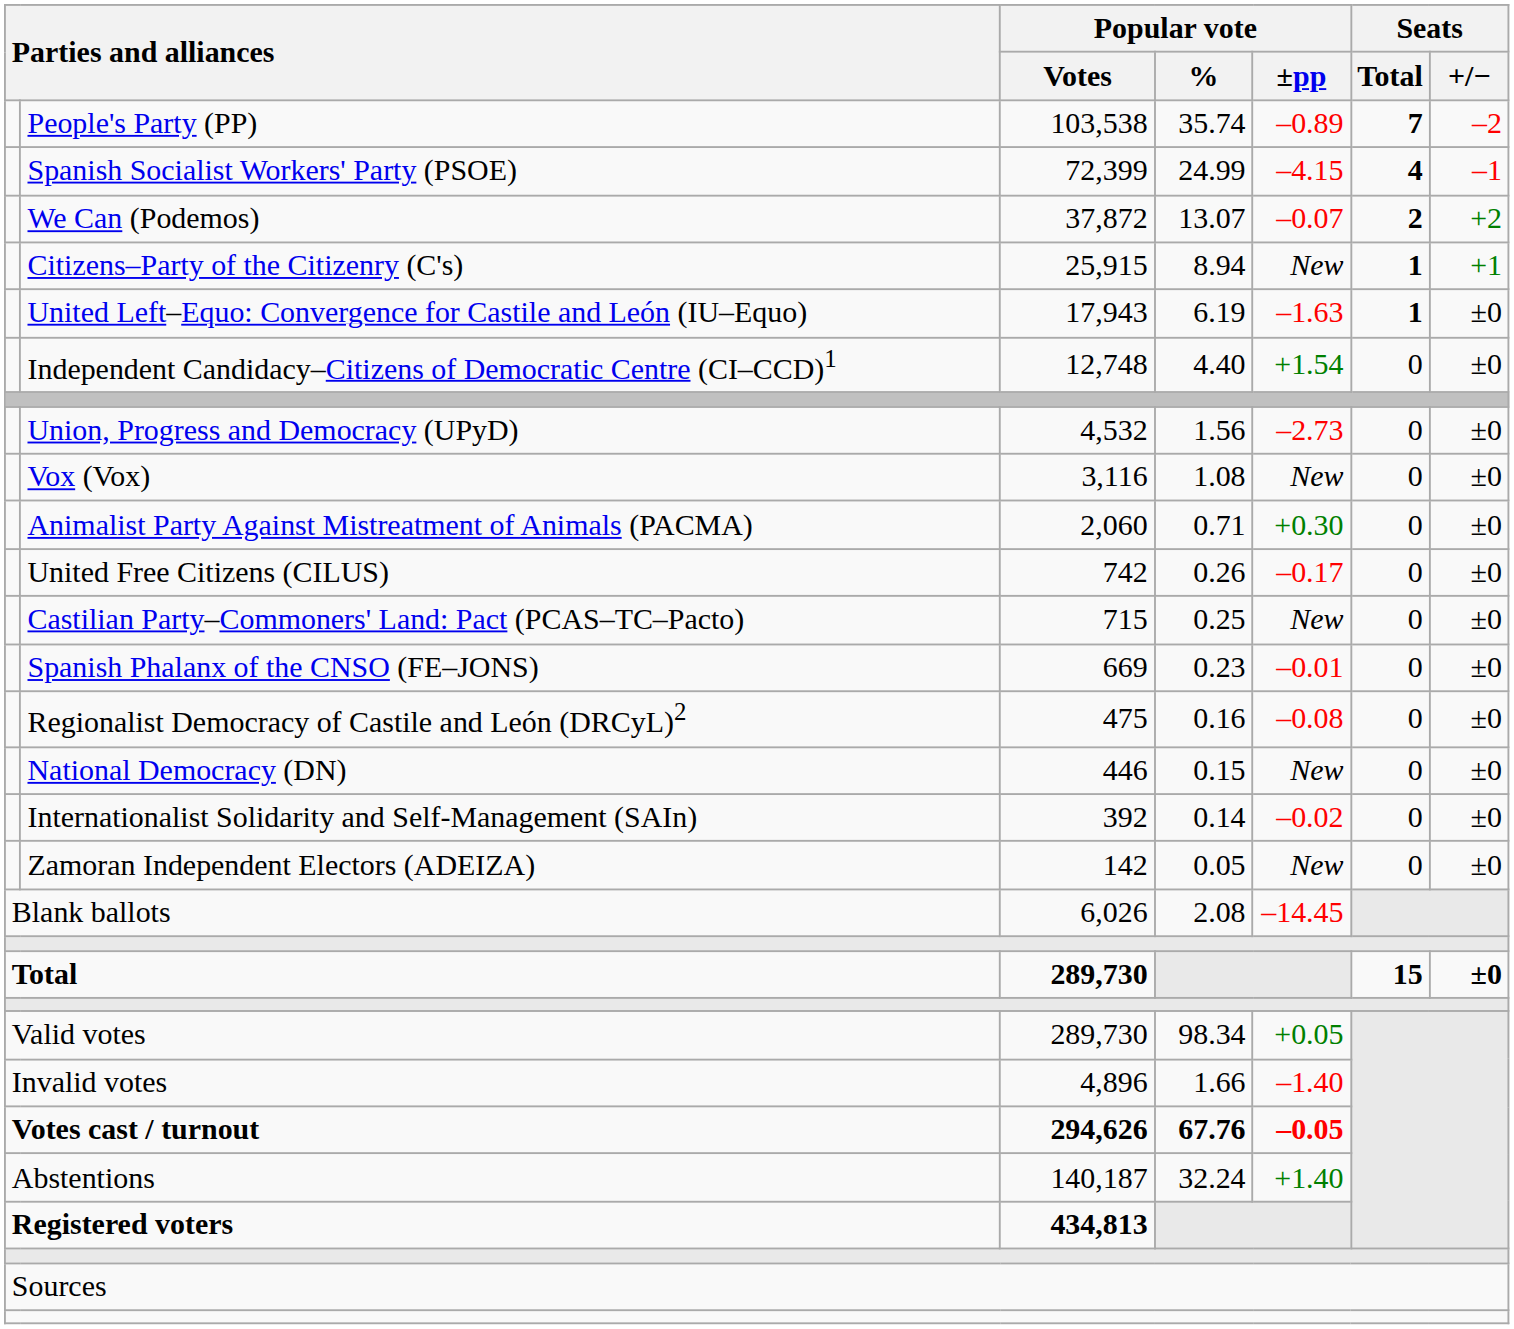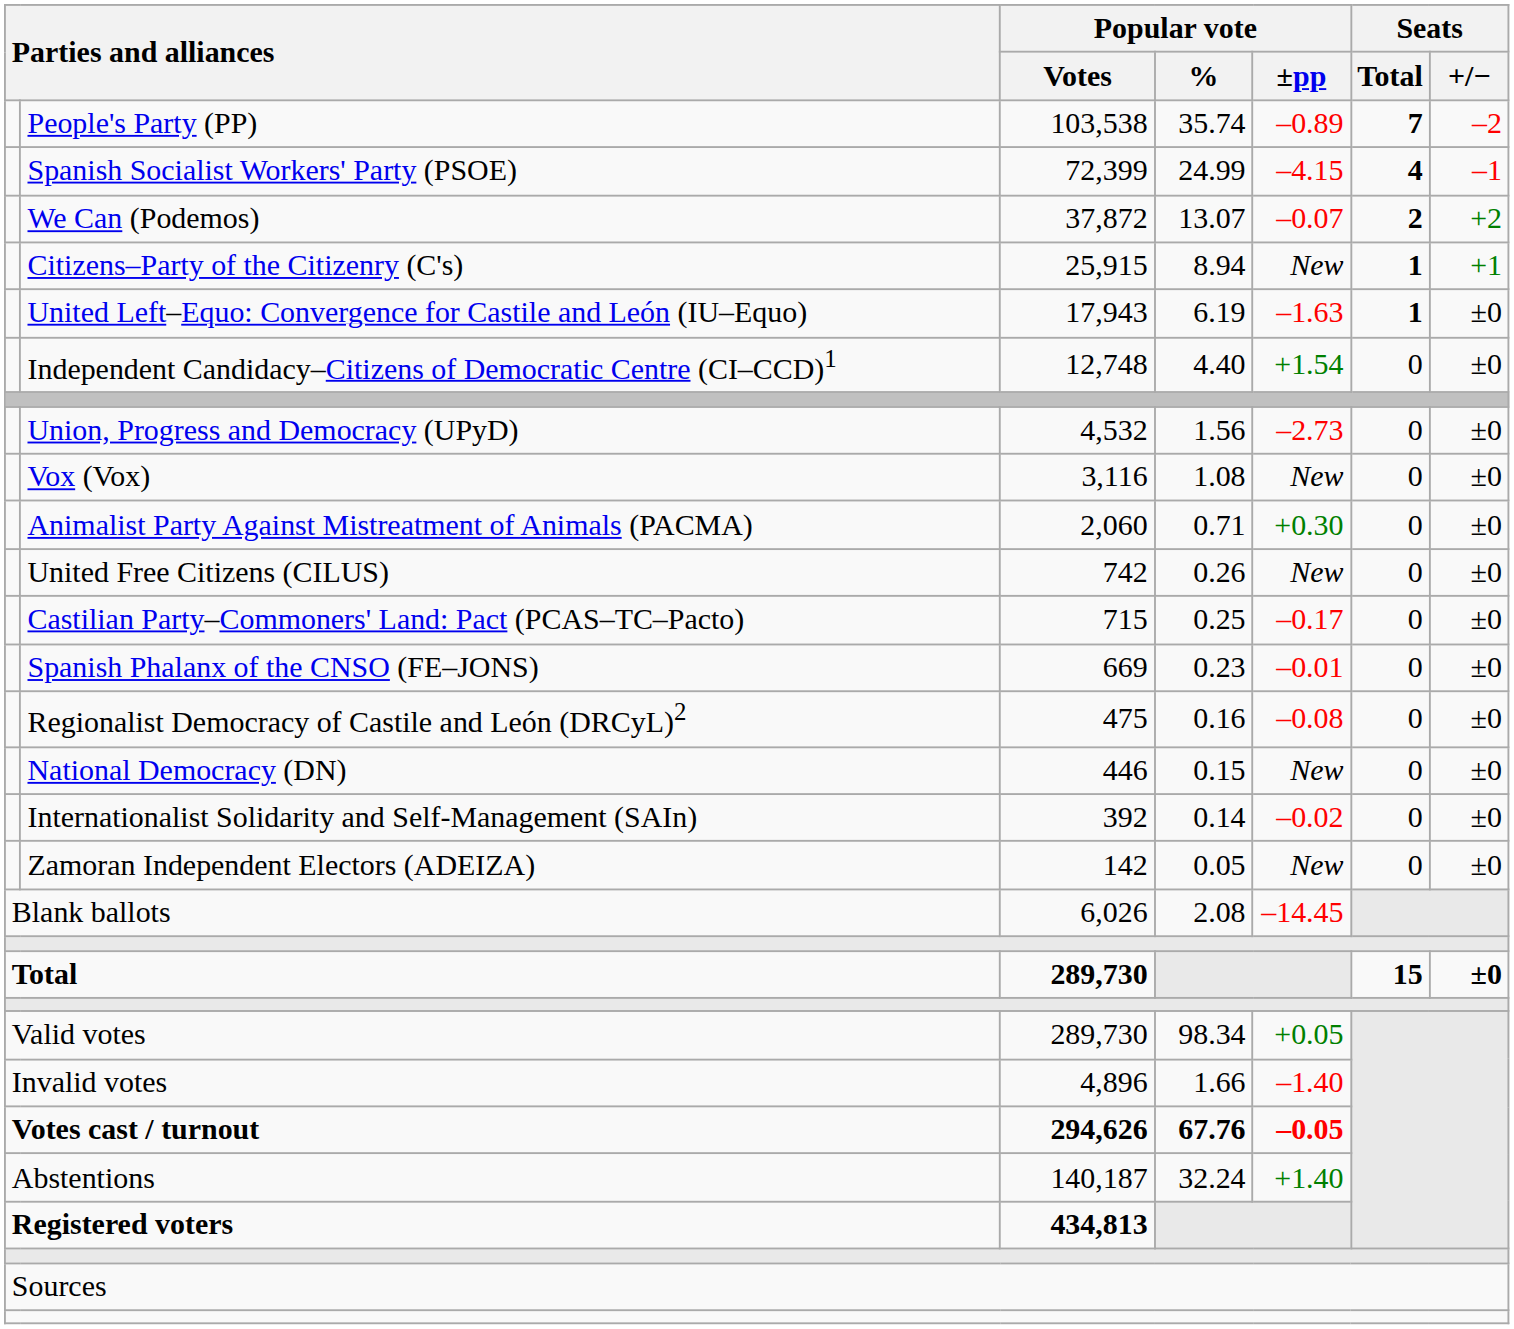(1310, 572) –0.17 -> (1317, 572) New
(1317, 619) New -> (1310, 619) –0.17
